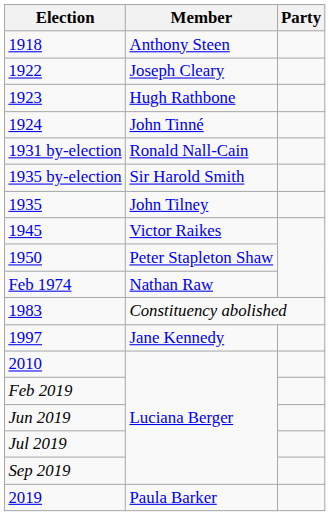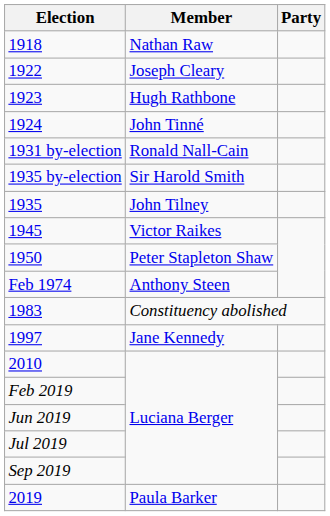(180, 44) Anthony Steen -> (171, 44) Nathan Raw
(171, 284) Nathan Raw -> (180, 284) Anthony Steen
